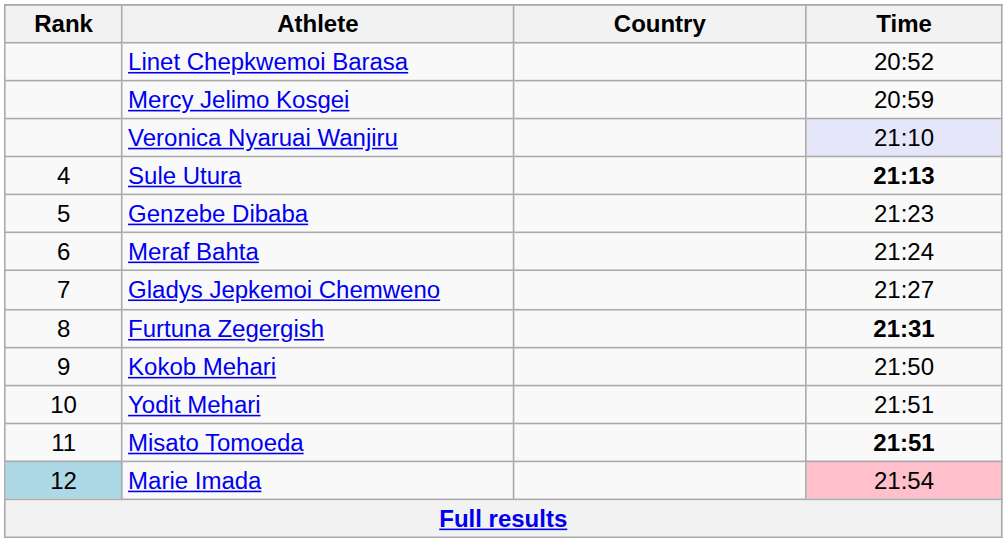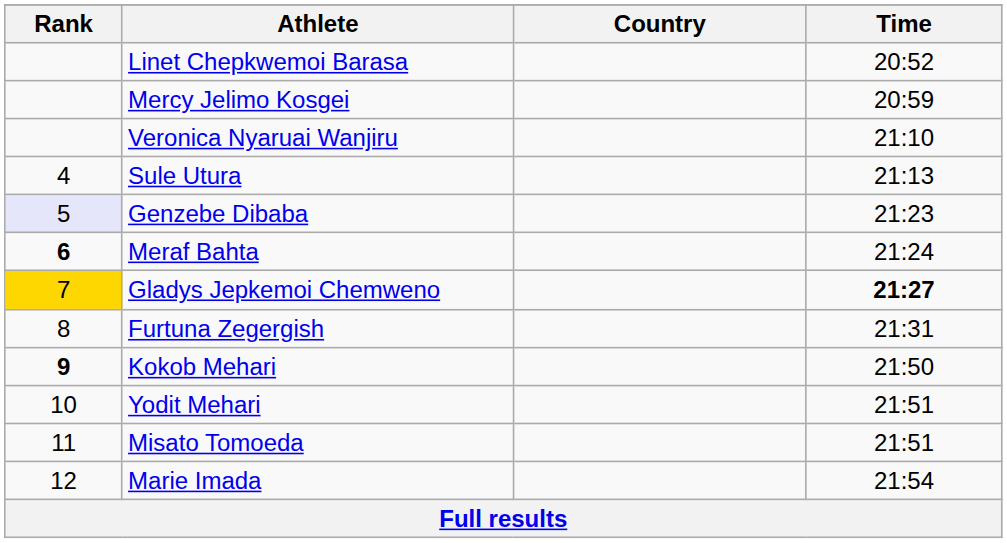(904, 138) lavender background -> (904, 138) no background
(904, 176) bold -> (904, 176) normal
(64, 214) no background -> (64, 214) lavender background
(64, 252) normal -> (64, 252) bold
(64, 290) no background -> (64, 290) gold background
(904, 290) normal -> (904, 290) bold
(904, 328) bold -> (904, 328) normal
(64, 366) normal -> (64, 366) bold
(904, 442) bold -> (904, 442) normal
(64, 480) lightblue background -> (64, 480) no background
(904, 480) pink background -> (904, 480) no background
